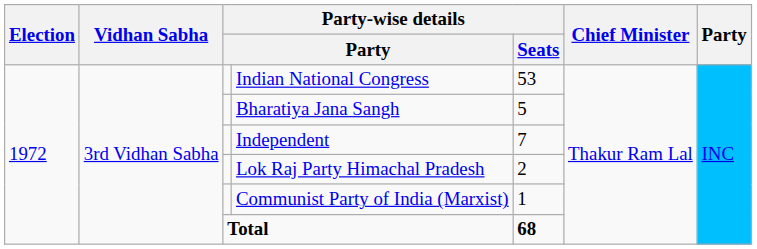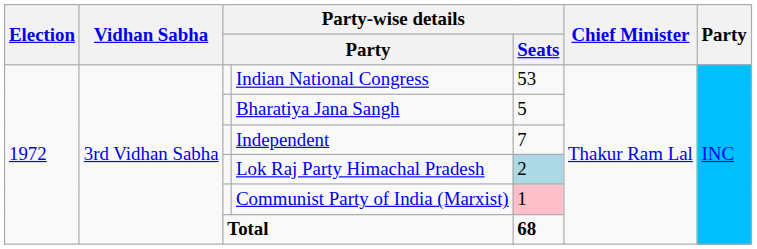(522, 169) no background -> (522, 169) lightblue background
(522, 199) no background -> (522, 199) pink background
